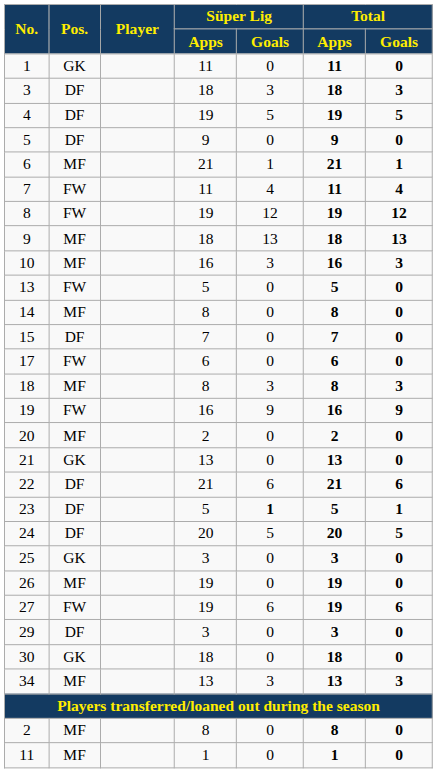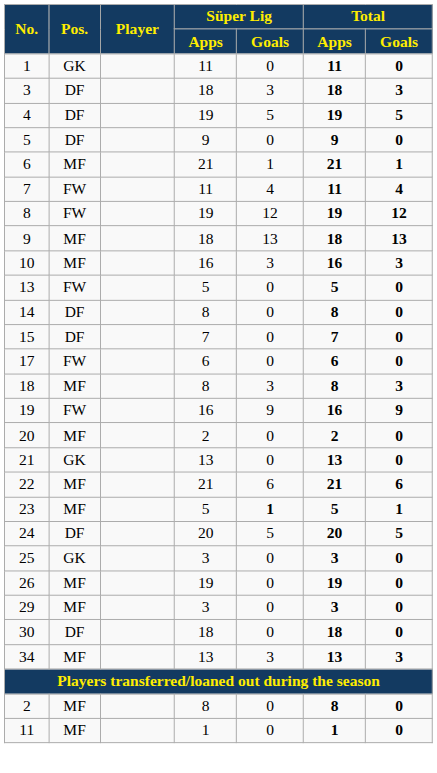(75, 312) MF -> (75, 312) DF
(75, 484) DF -> (75, 484) MF
(75, 509) DF -> (75, 509) MF
- row: (27, 607)
(75, 632) DF -> (75, 607) MF
(75, 656) GK -> (75, 632) DF
